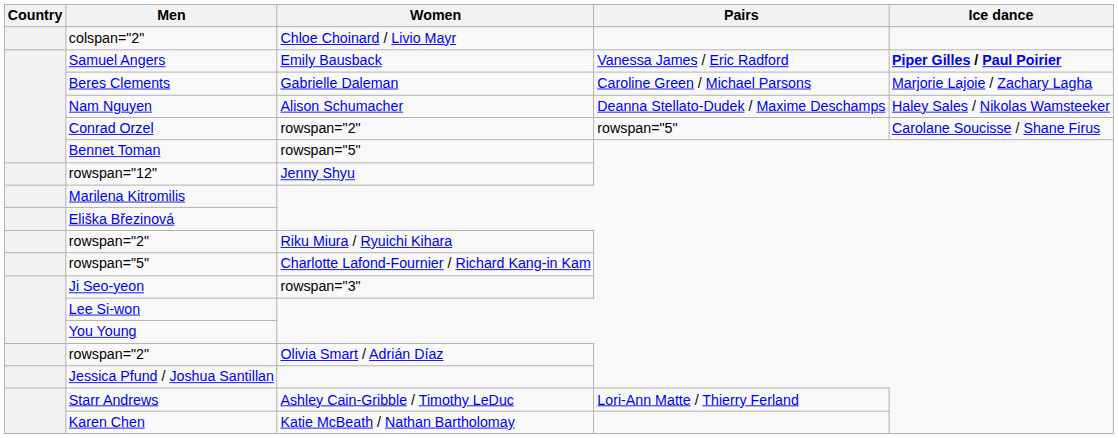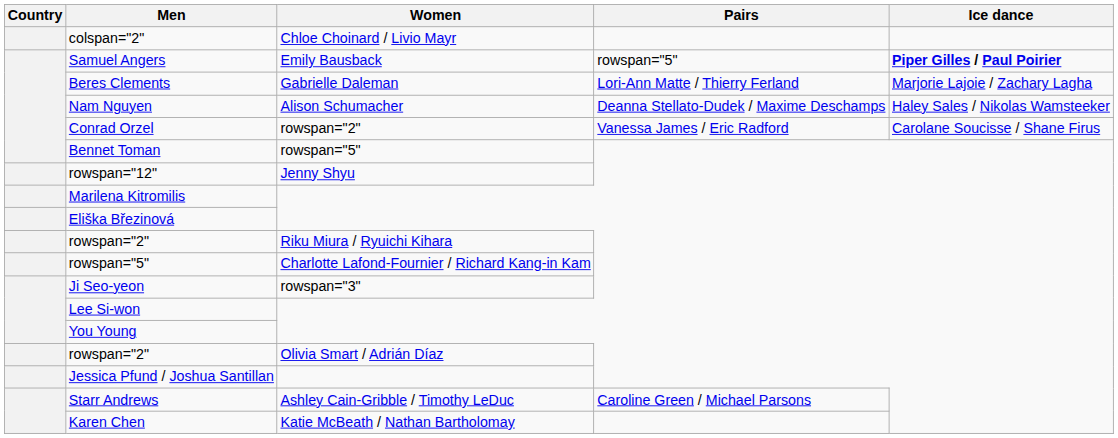(693, 60) Vanessa James / Eric Radford -> (637, 60) rowspan="5"
(704, 83) Caroline Green / Michael Parsons -> (698, 83) Lori-Ann Matte / Thierry Ferland
(637, 128) rowspan="5" -> (693, 128) Vanessa James / Eric Radford
(698, 399) Lori-Ann Matte / Thierry Ferland -> (704, 399) Caroline Green / Michael Parsons
